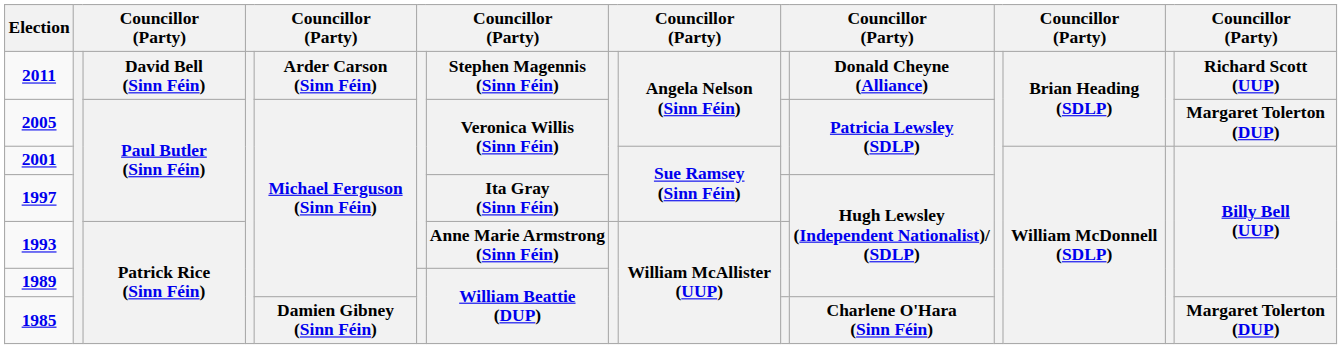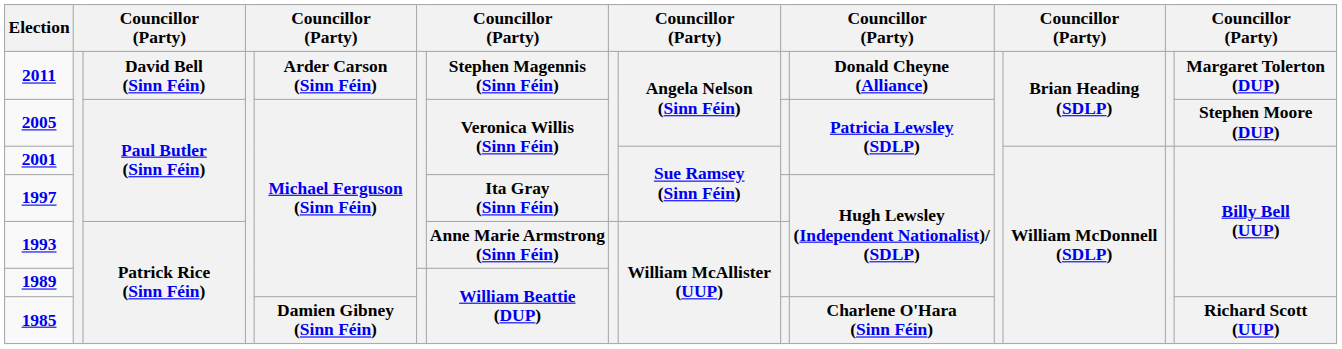(1256, 75) Richard Scott (UUP) -> (1256, 75) Margaret Tolerton (DUP)
(1256, 122) Margaret Tolerton (DUP) -> (1256, 122) Stephen Moore (DUP)
(1256, 319) Margaret Tolerton (DUP) -> (1256, 319) Richard Scott (UUP)
